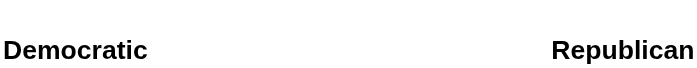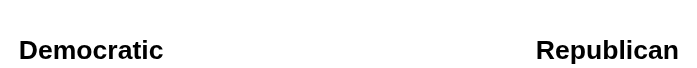- column: (350, 13)
